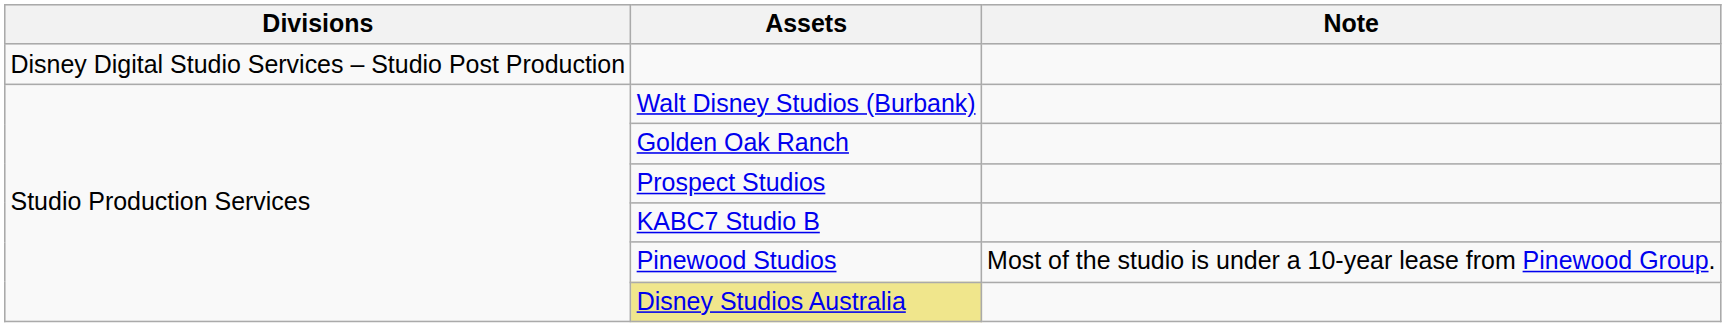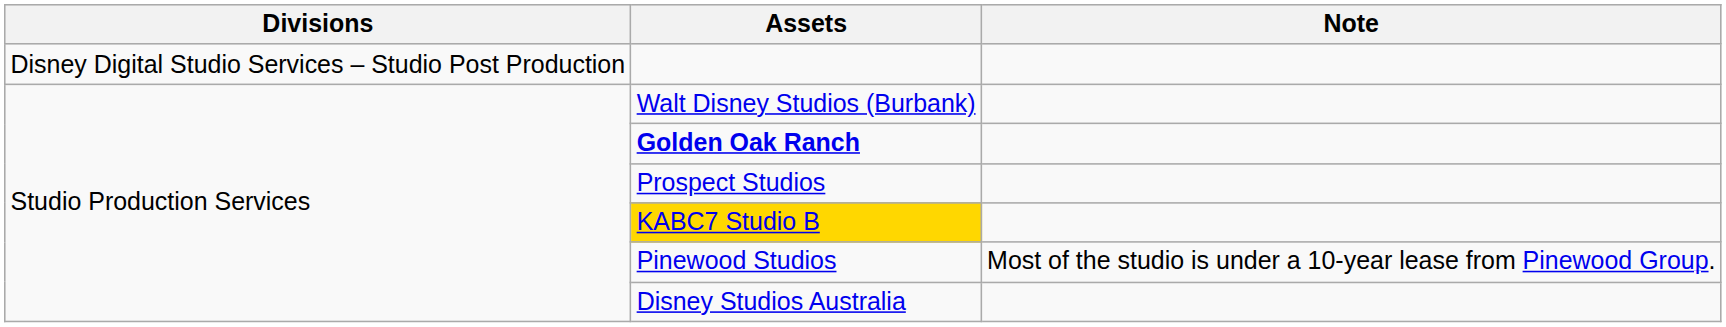(743, 143) normal -> (748, 143) bold
(728, 222) no background -> (728, 222) gold background
(771, 301) khaki background -> (771, 301) no background
